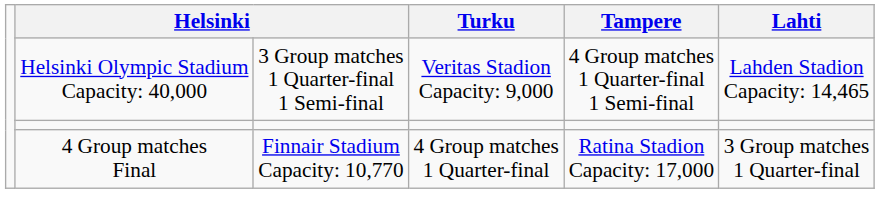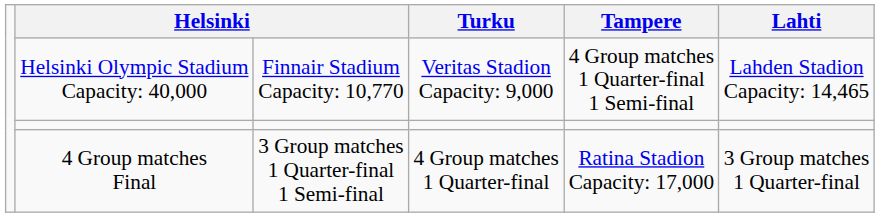(331, 79) 3 Group matches 1 Quarter-final 1 Semi-final -> (331, 79) Finnair Stadium Capacity: 10,770
(331, 158) Finnair Stadium Capacity: 10,770 -> (331, 170) 3 Group matches 1 Quarter-final 1 Semi-final
